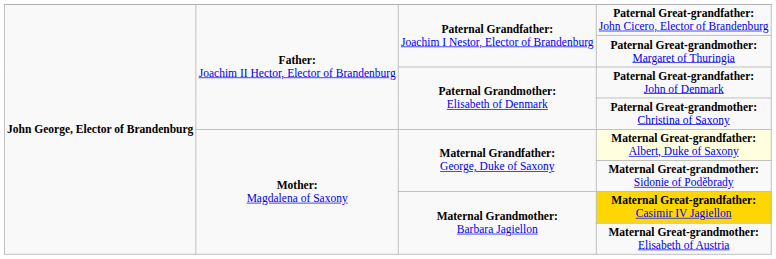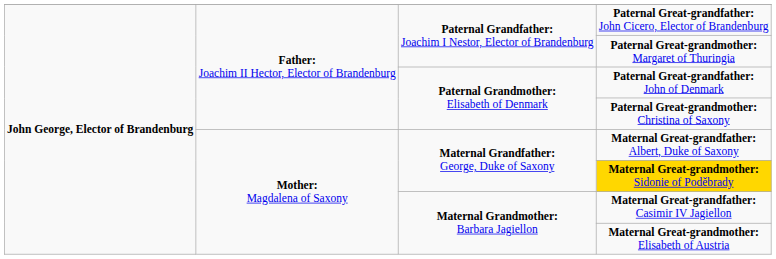(684, 145) lightyellow background -> (684, 145) no background
(684, 176) no background -> (684, 176) gold background
(684, 207) gold background -> (684, 207) no background
